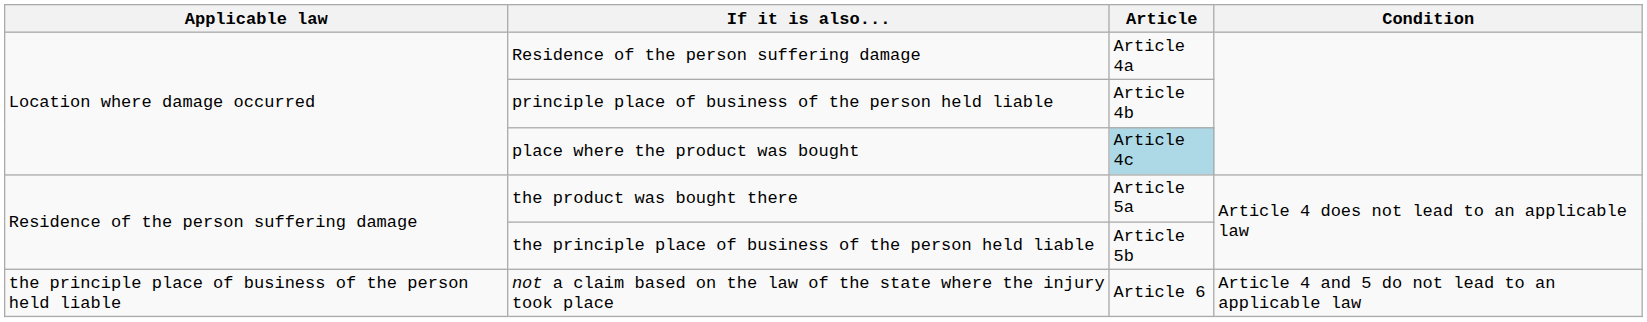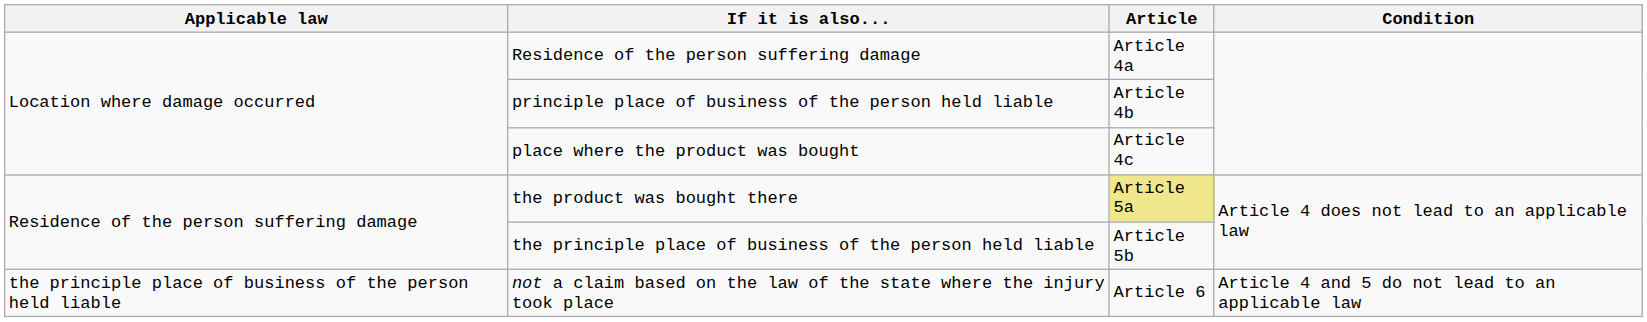(1149, 151) lightblue background -> (1149, 151) no background
(1149, 198) no background -> (1149, 198) khaki background
